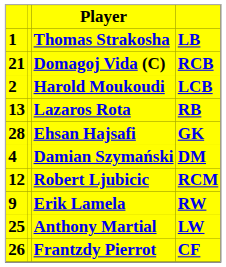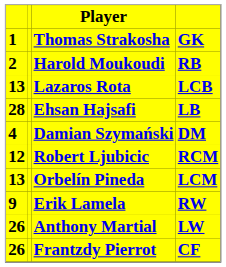(189, 40) LB -> (191, 40) GK
- row: (100, 63)
(195, 86) LCB -> (190, 63) RB
(190, 109) RB -> (195, 86) LCB
(191, 133) GK -> (189, 109) LB
+ row: (89, 179)
(17, 226) 25 -> (17, 226) 26
